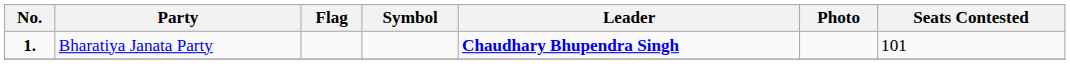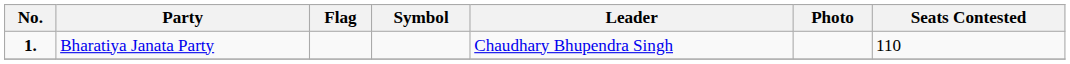(571, 45) bold -> (574, 45) normal
(894, 45) 101 -> (889, 45) 110
